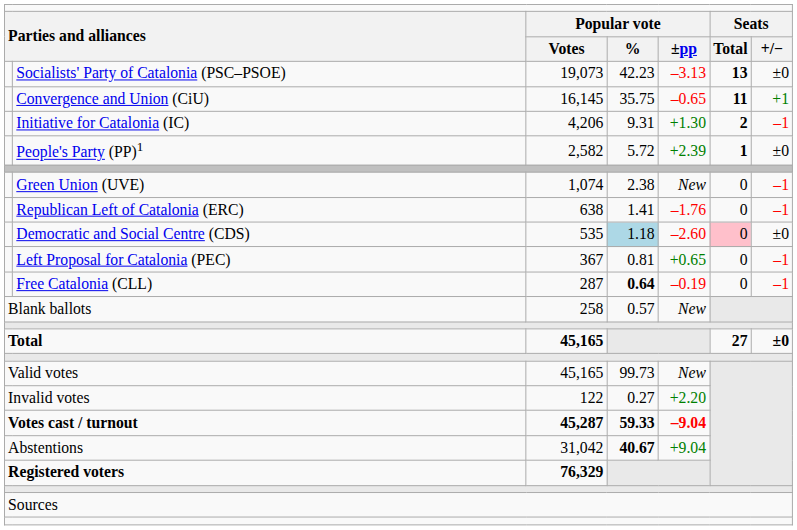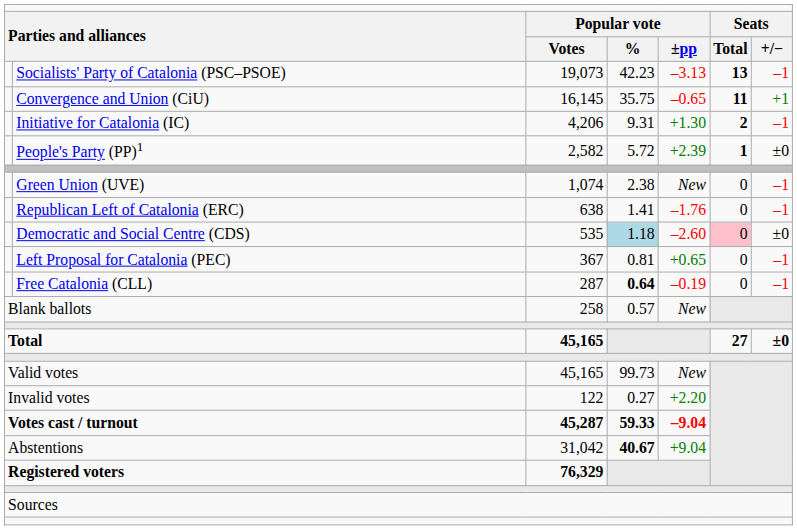(781, 73) ±0 -> (781, 73) –1
